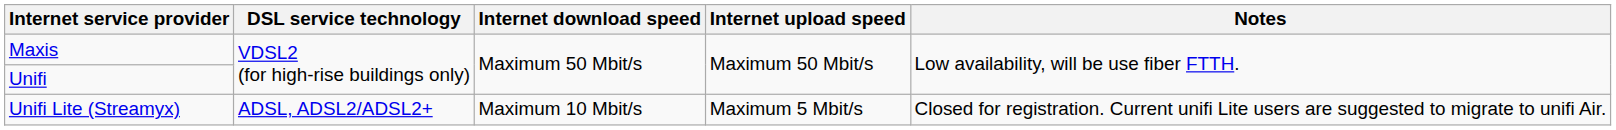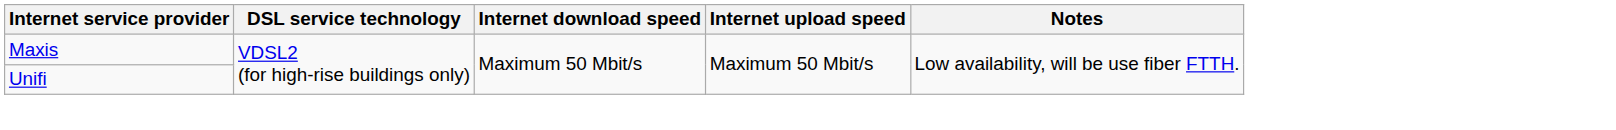- row: (94, 109)
